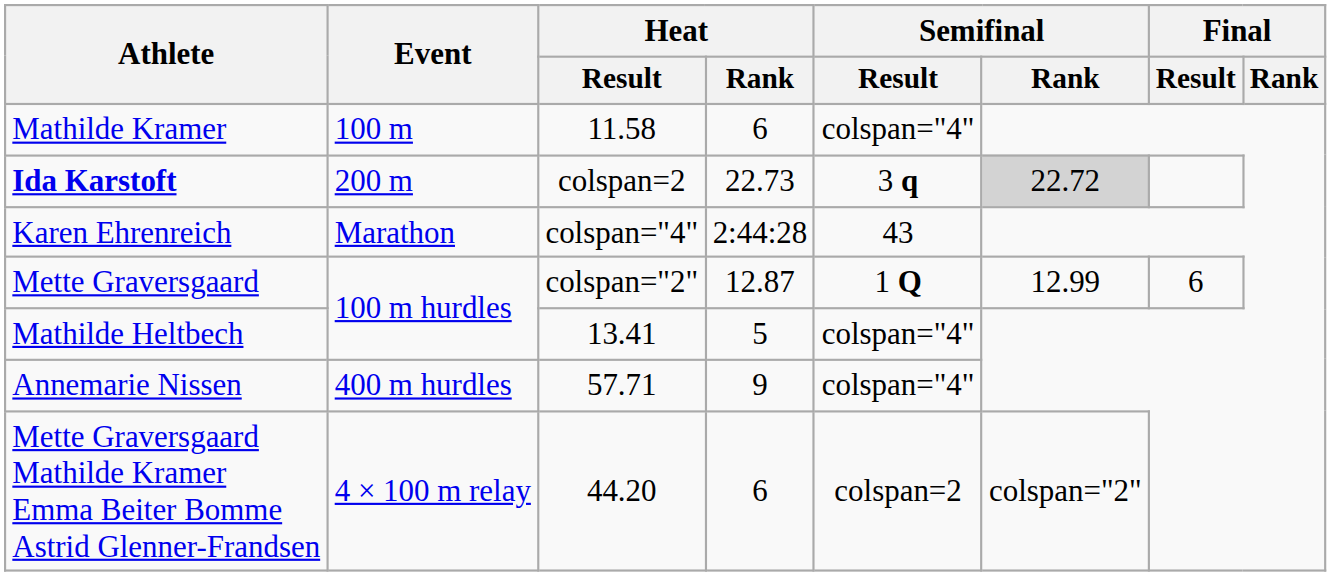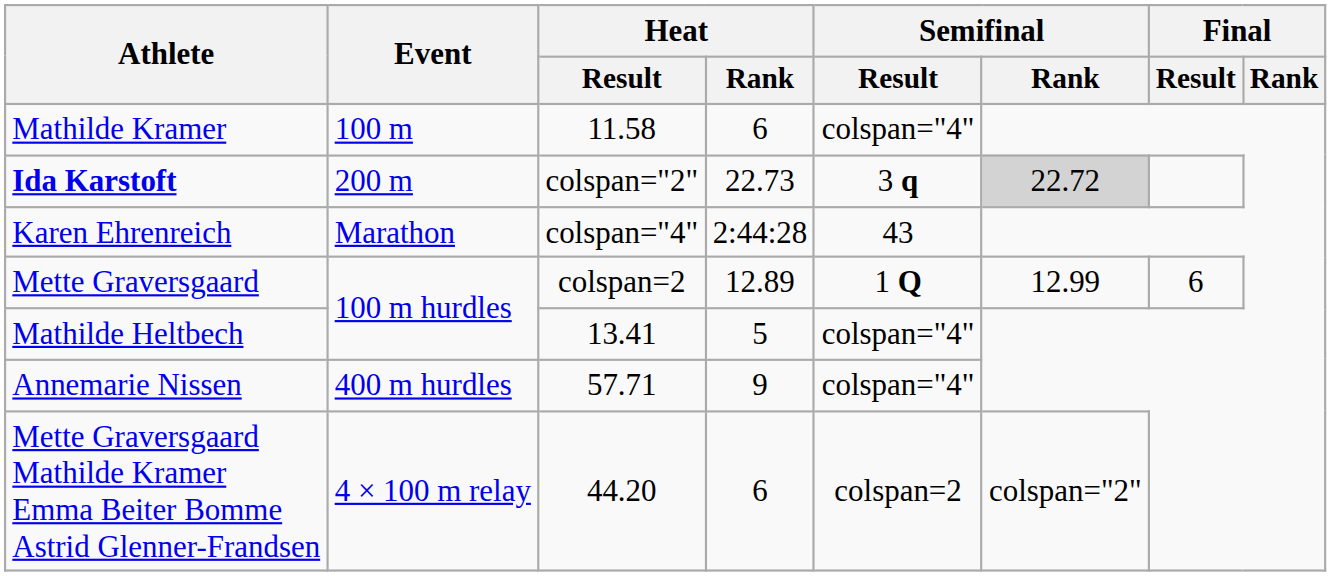(622, 180) colspan=2 -> (622, 180) colspan="2"
(622, 282) colspan="2" -> (622, 282) colspan=2
(760, 282) 12.87 -> (760, 282) 12.89
